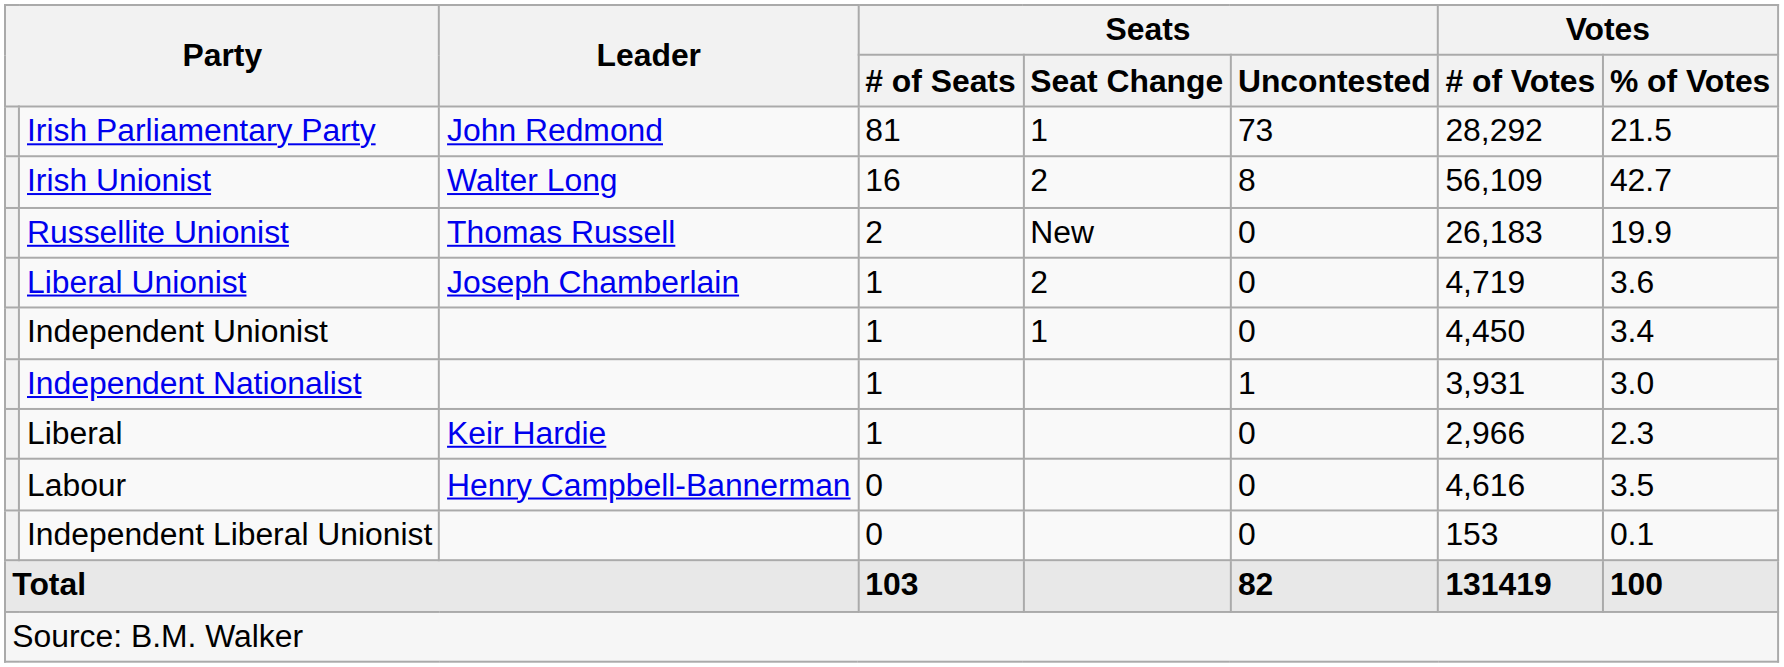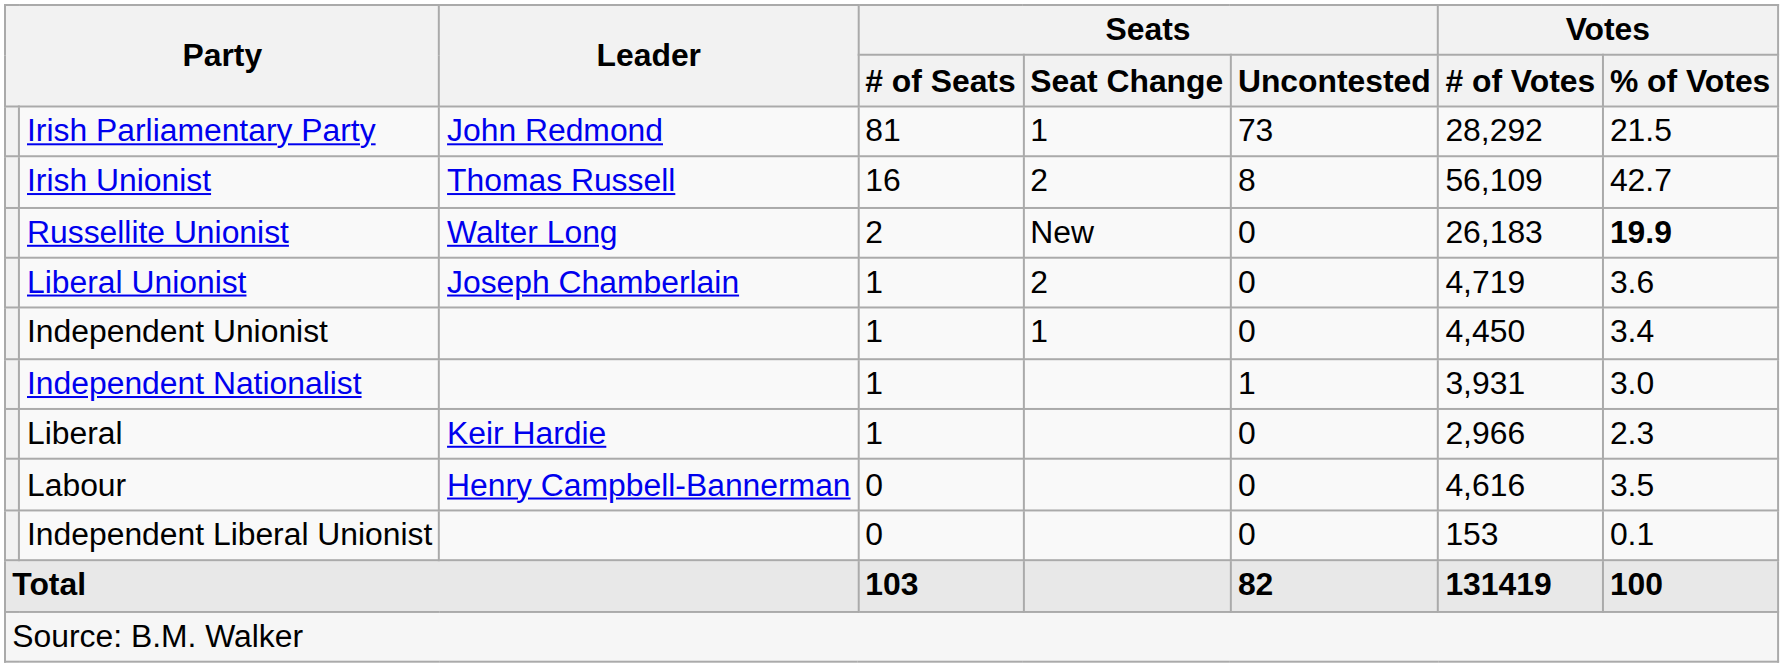(532, 181) Walter Long -> (561, 181) Thomas Russell
(561, 231) Thomas Russell -> (532, 231) Walter Long
(1641, 231) normal -> (1641, 231) bold
